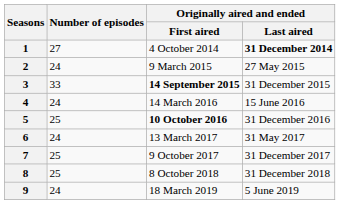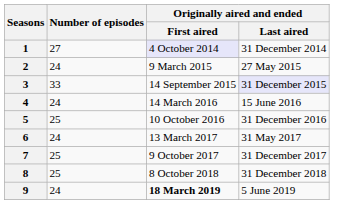(184, 48) no background -> (184, 48) lavender background
(289, 48) bold -> (284, 48) normal
(194, 84) bold -> (193, 84) normal
(287, 84) no background -> (284, 84) lavender background
(188, 119) bold -> (187, 119) normal
(183, 191) normal -> (185, 191) bold
